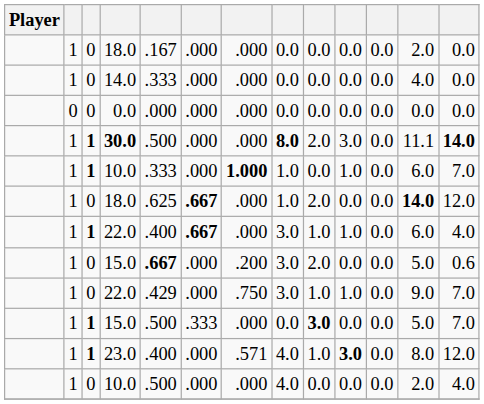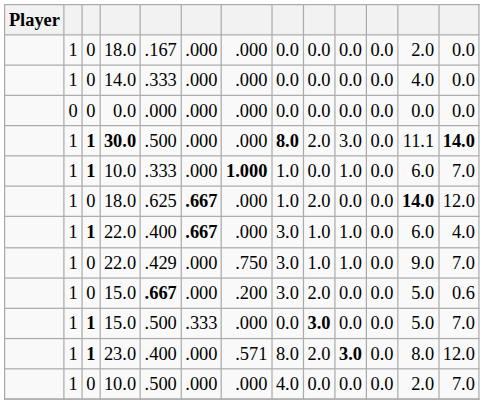rows swapped: (91, 292) <-> (91, 262)
(287, 353) 4.0 -> (287, 353) 8.0
(319, 353) 1.0 -> (319, 353) 2.0
(463, 383) 4.0 -> (463, 383) 7.0
